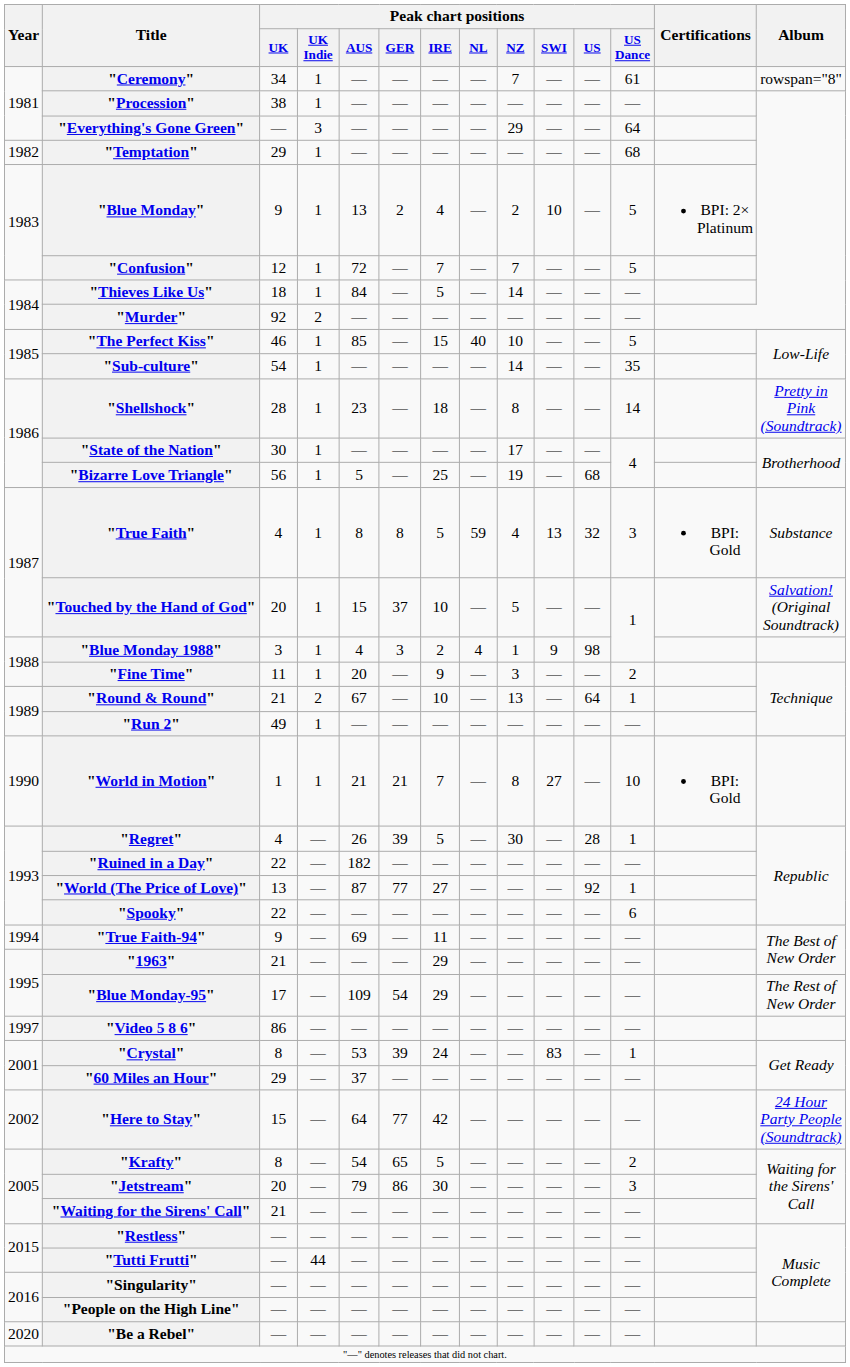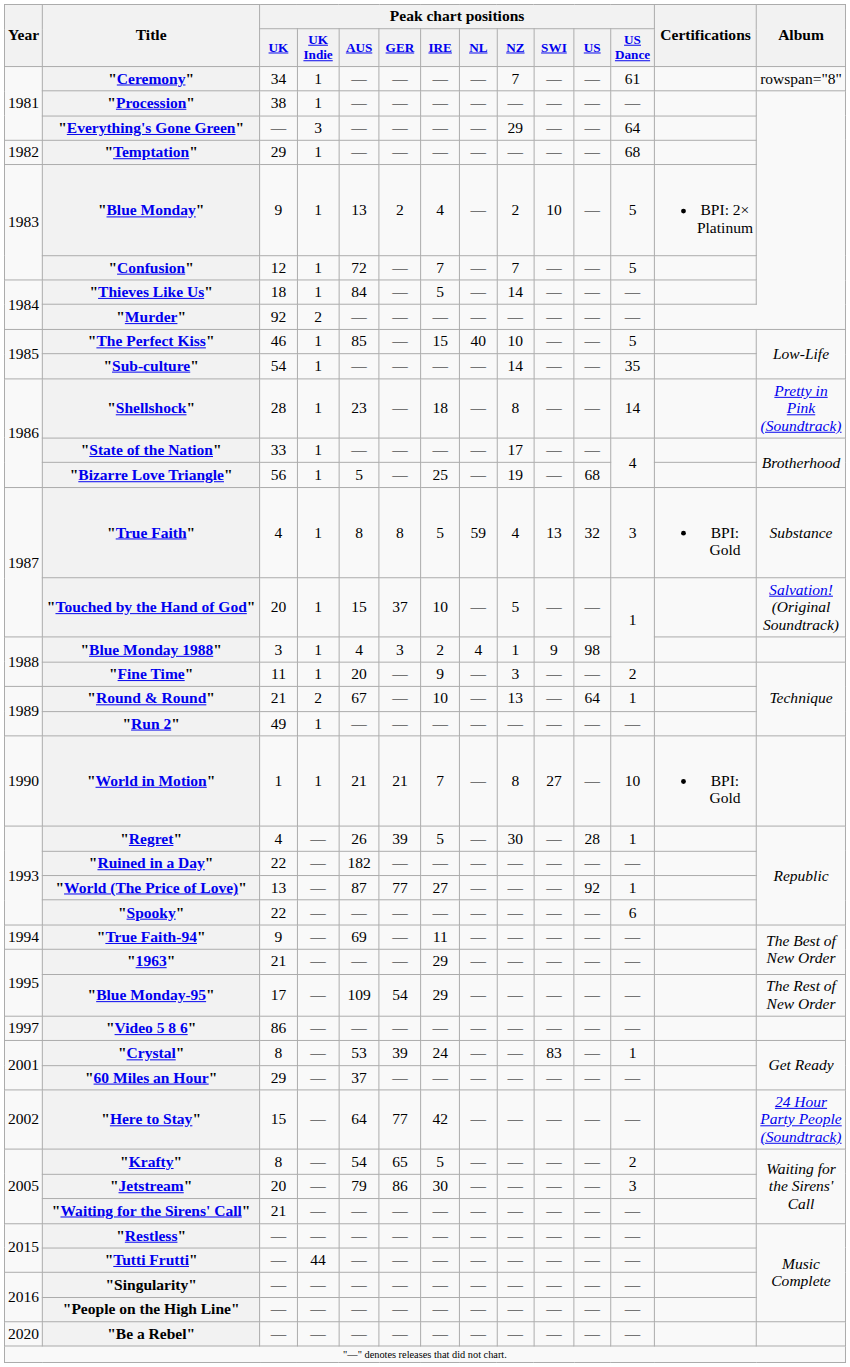(278, 450) 30 -> (278, 450) 33
